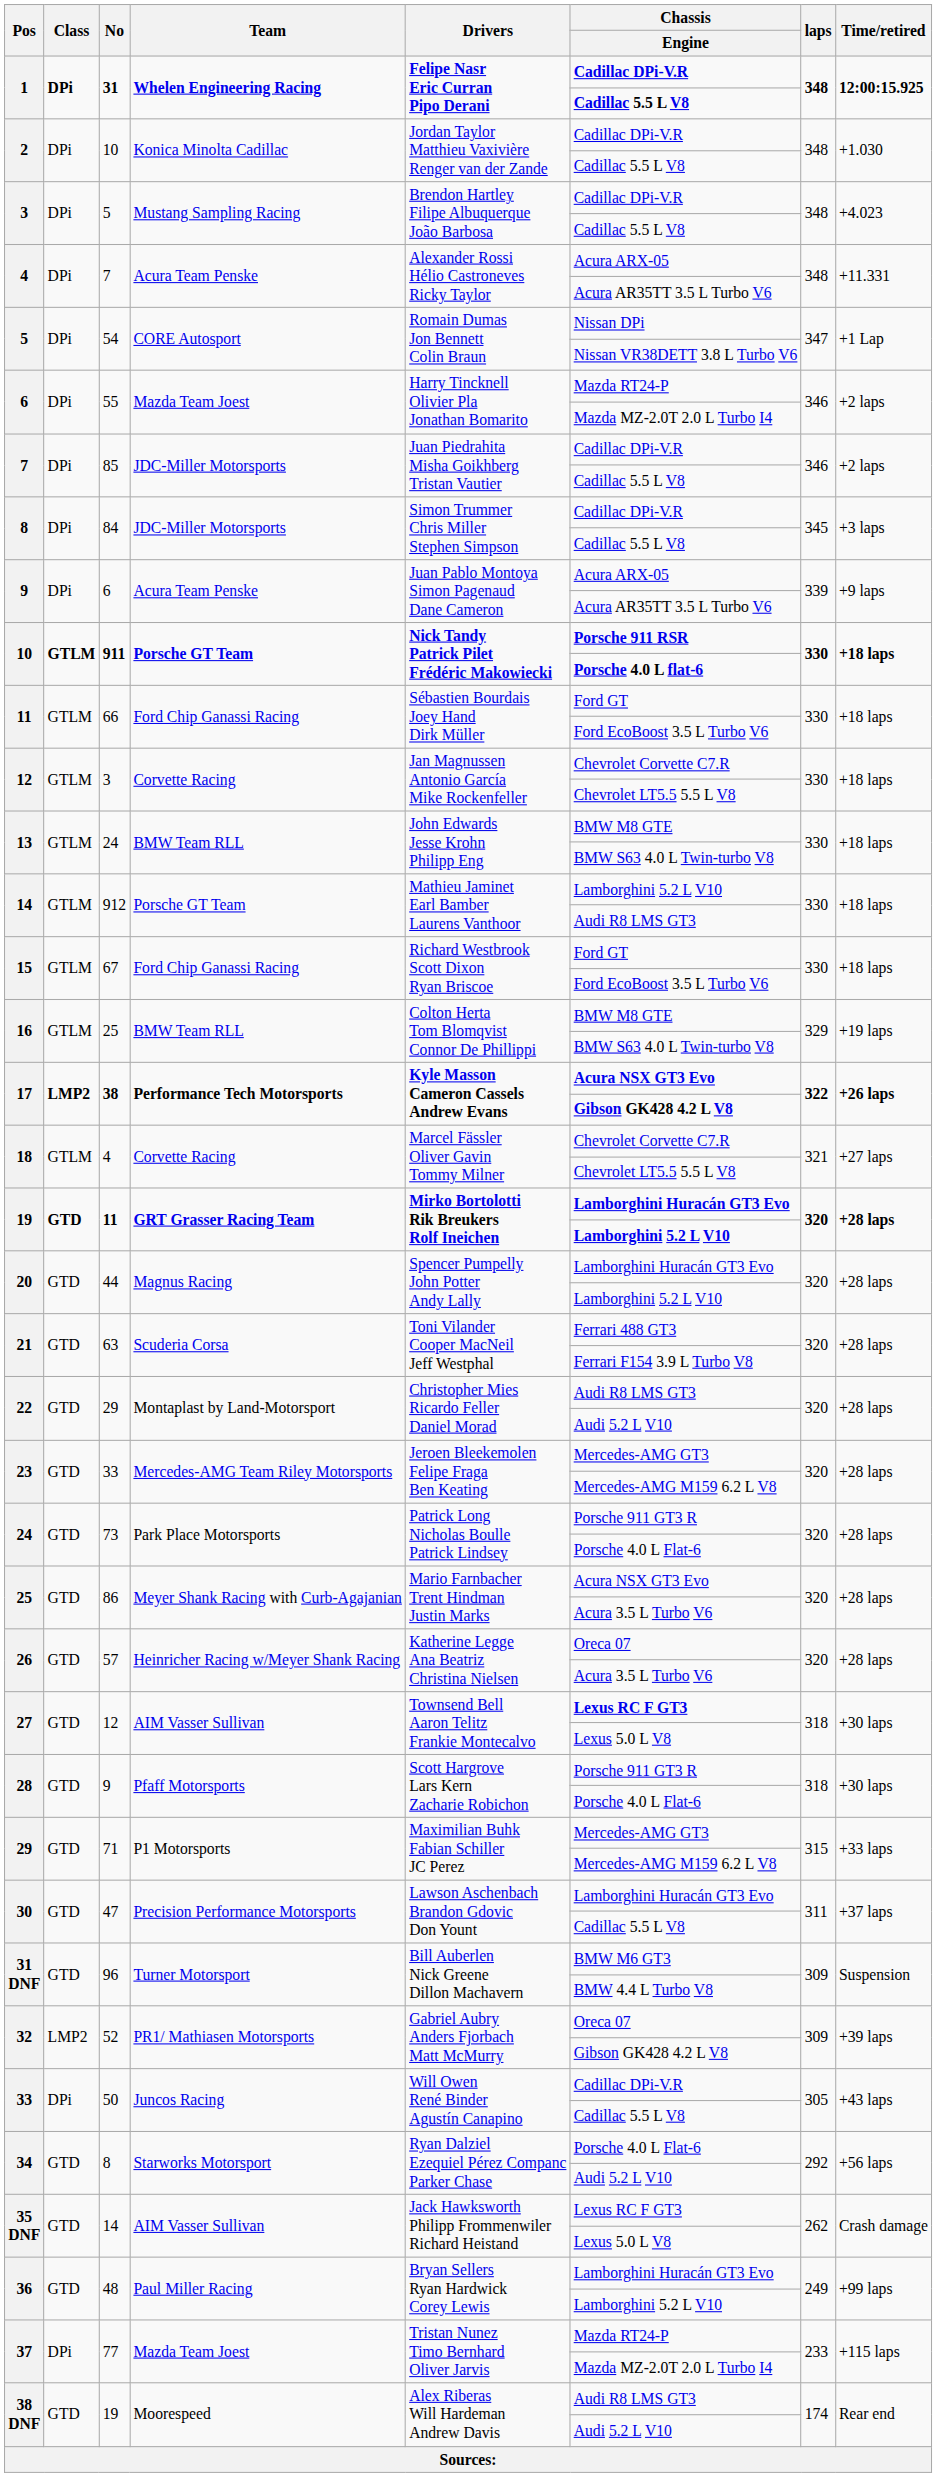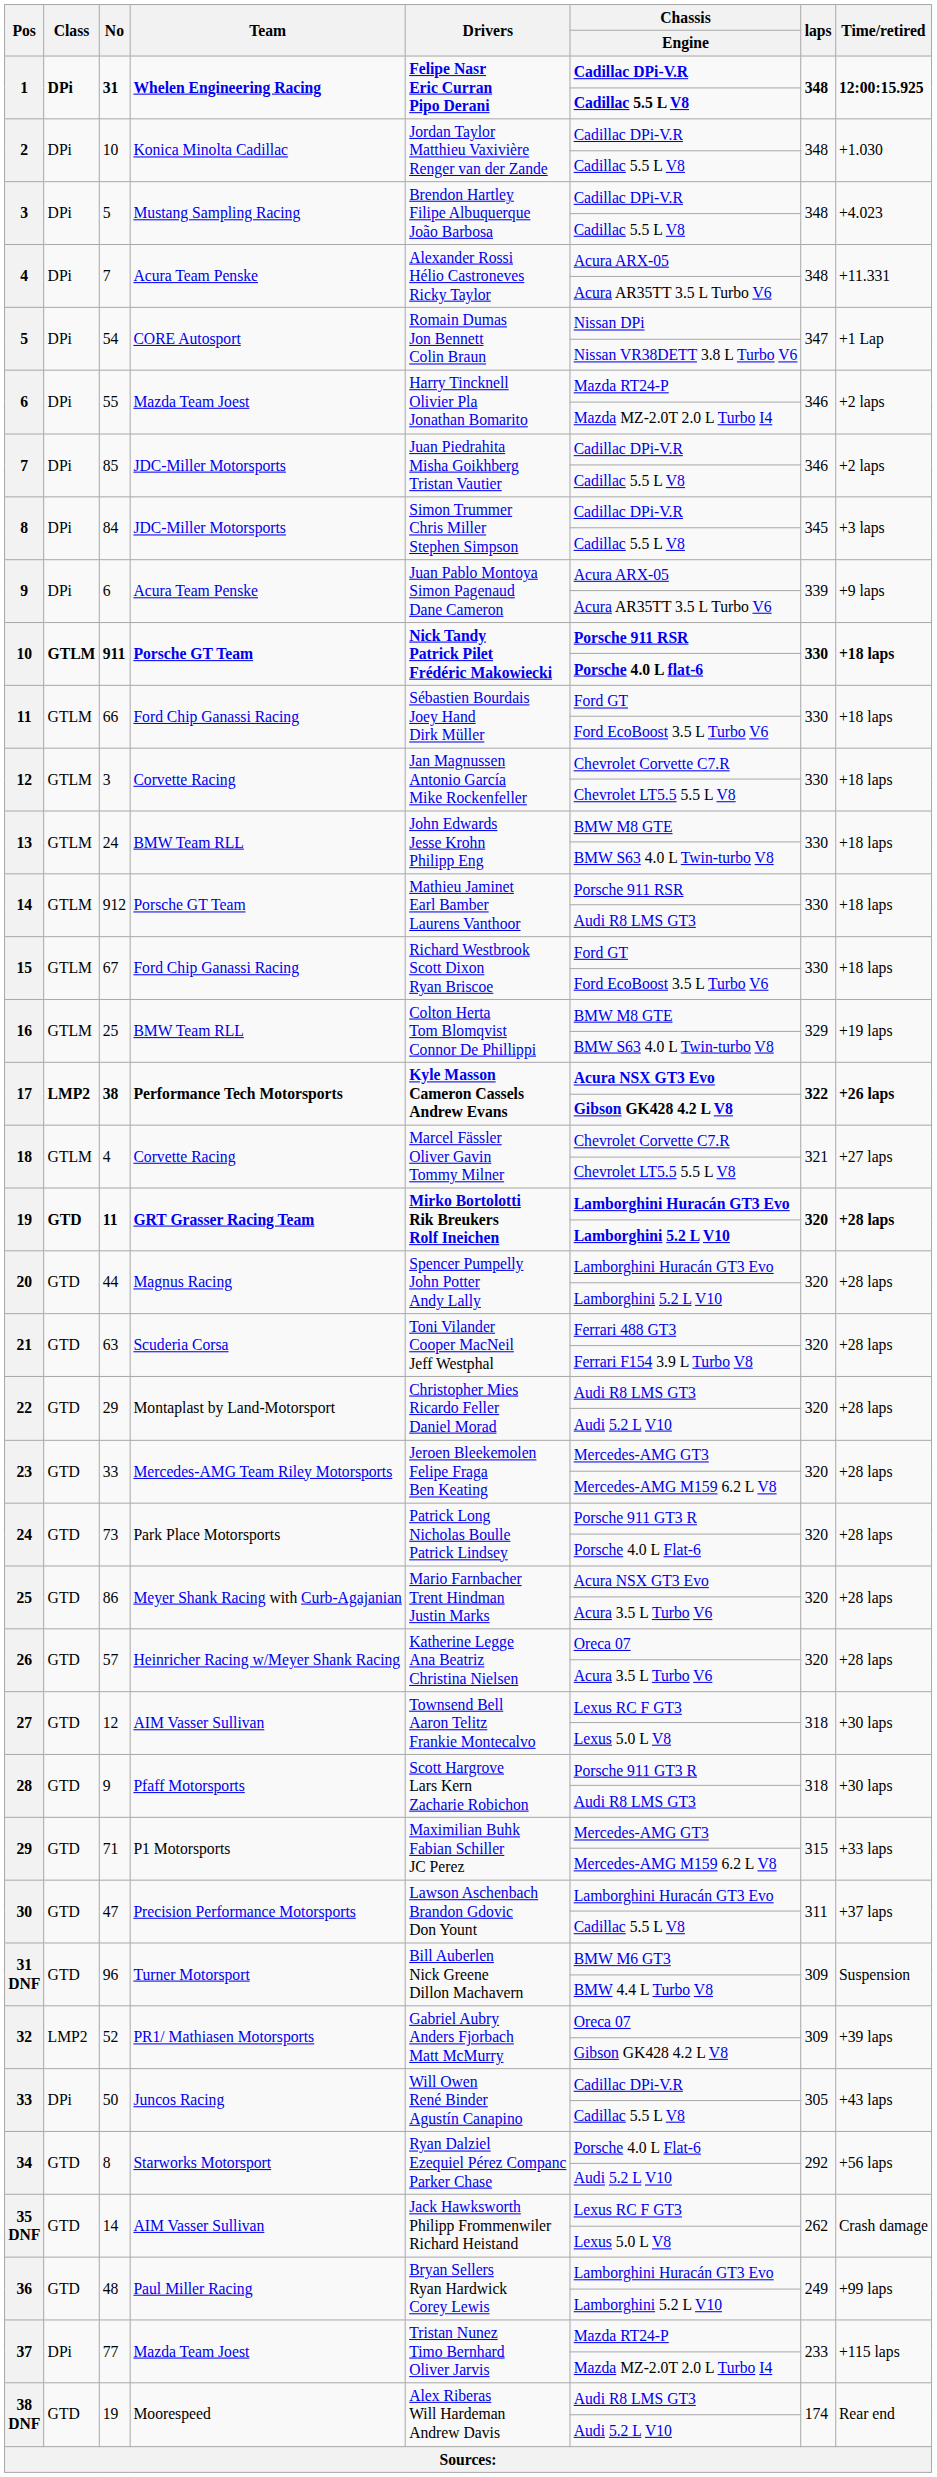(648, 889) Lamborghini 5.2 L V10 -> (629, 889) Porsche 911 RSR
(631, 1707) bold -> (628, 1707) normal
(637, 1801) Porsche 4.0 L Flat-6 -> (635, 1801) Audi R8 LMS GT3
